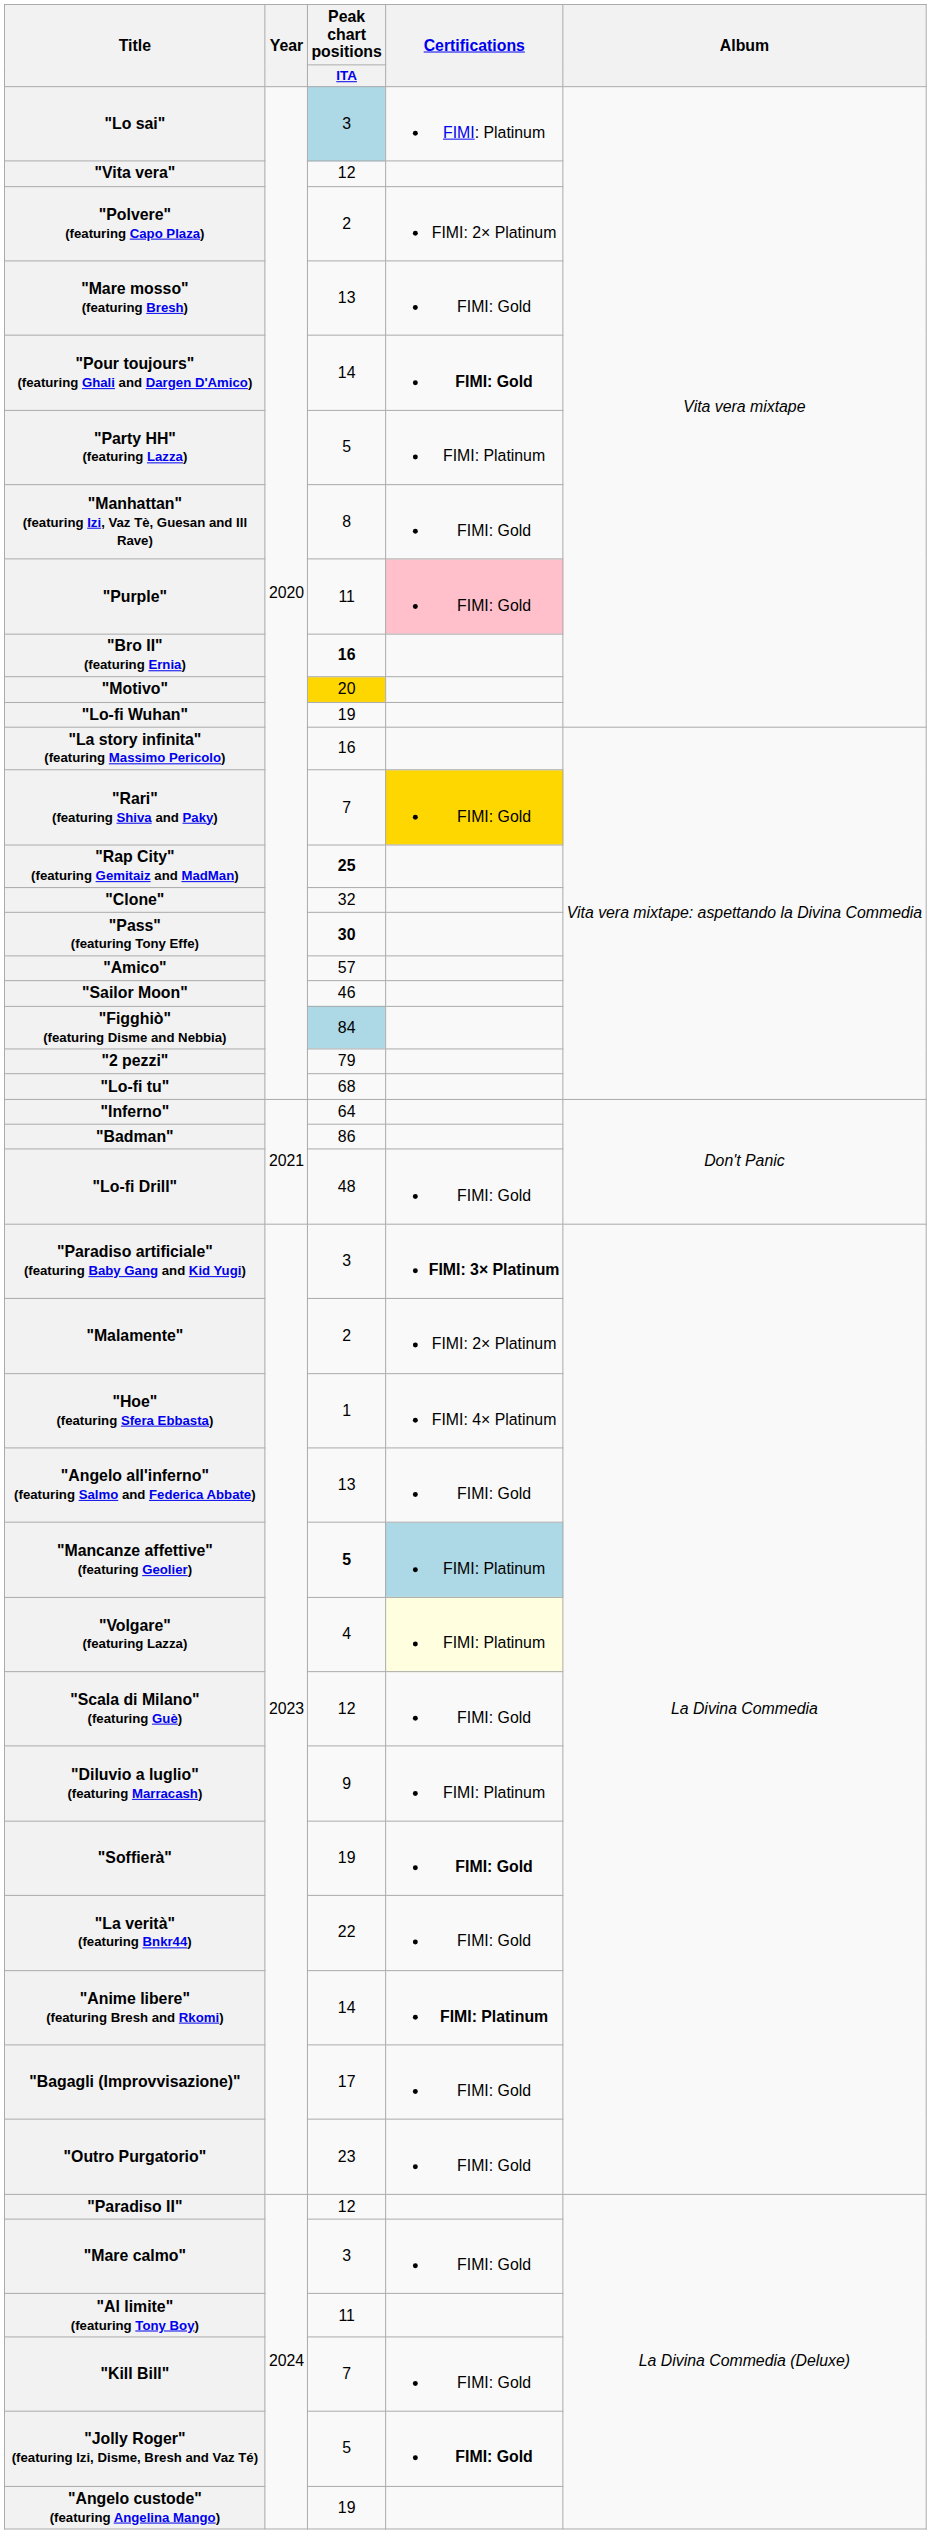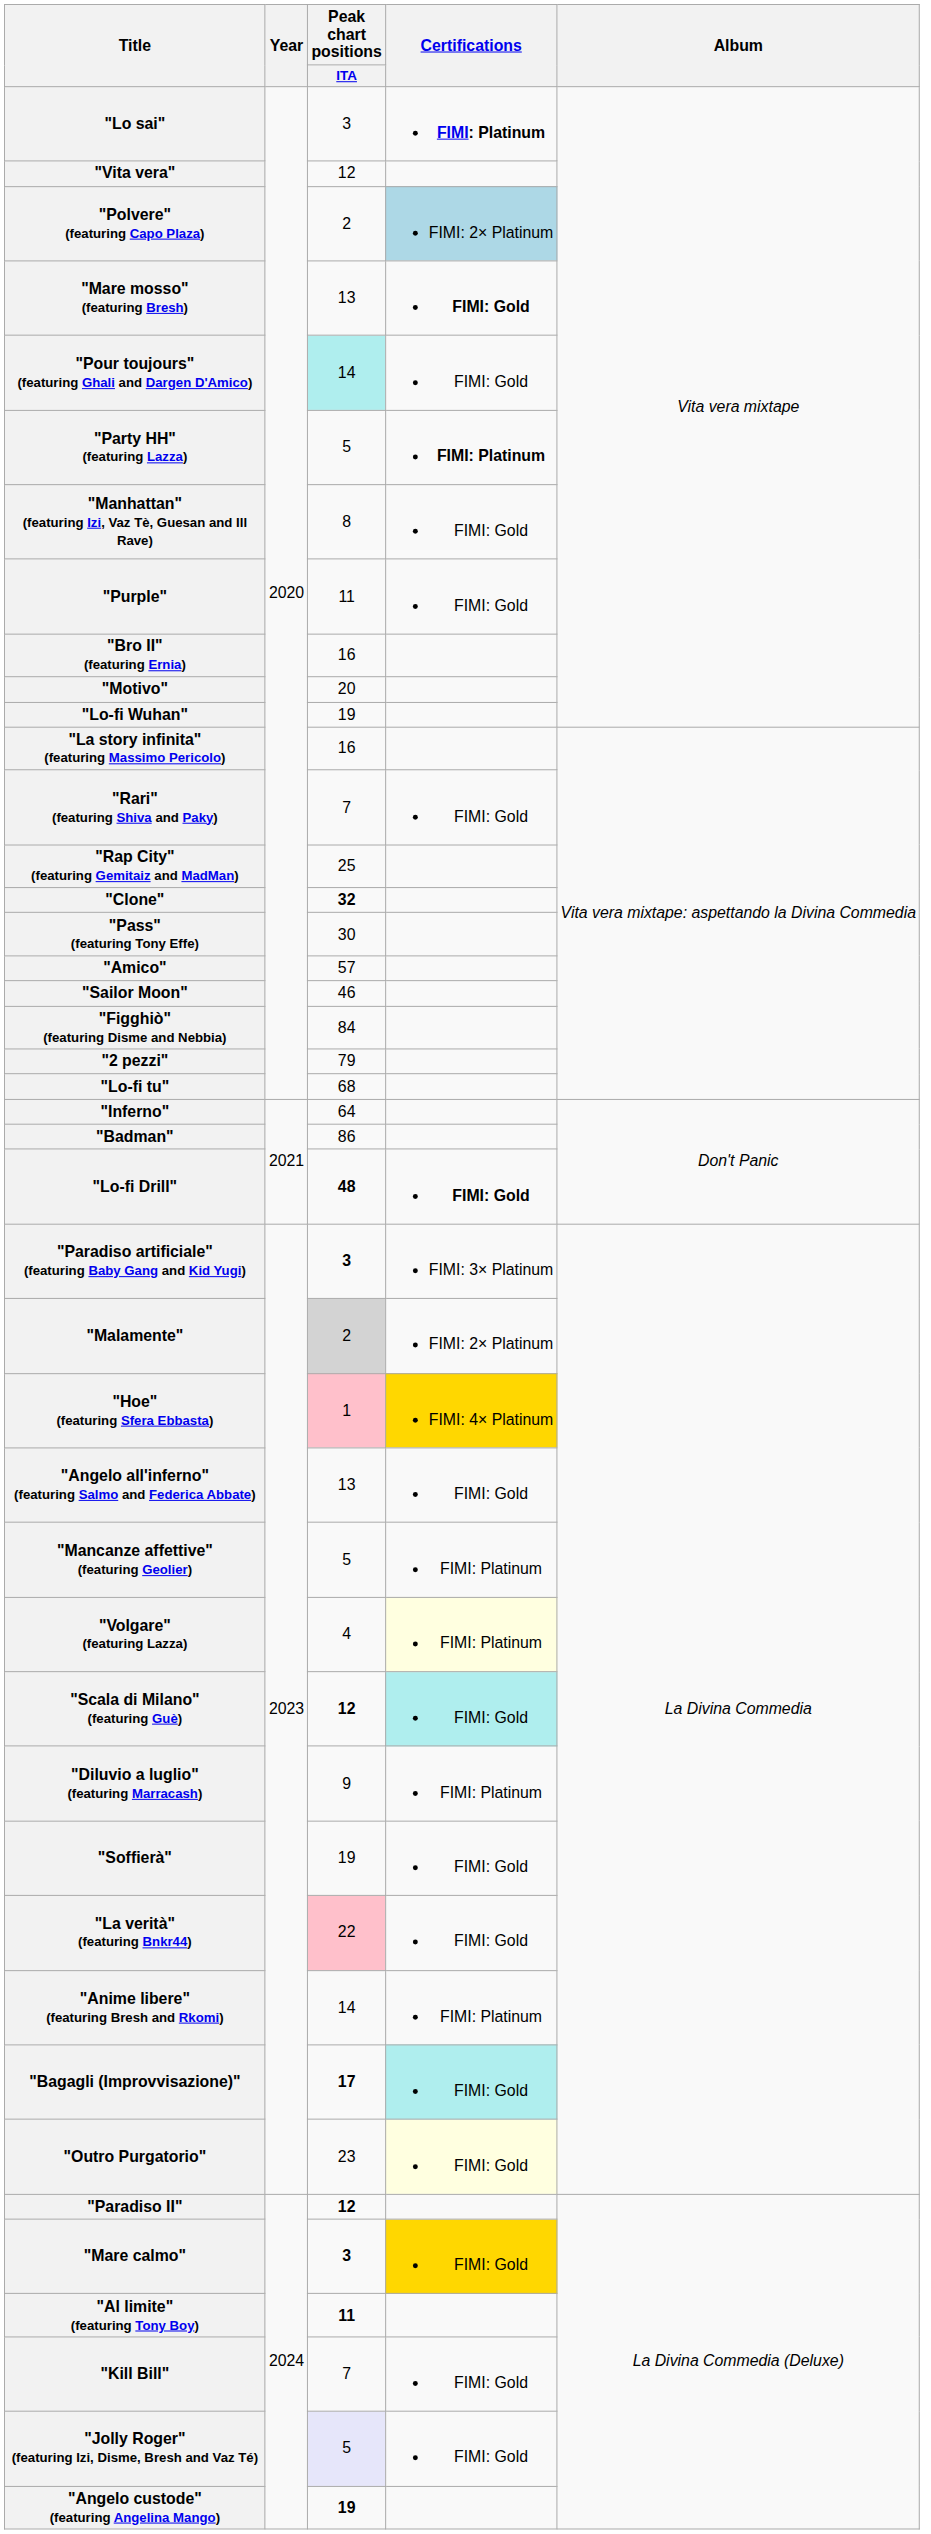(347, 123) lightblue background -> (347, 123) no background
(474, 133) normal -> (471, 133) bold
(474, 232) no background -> (471, 232) lightblue background
(474, 307) normal -> (471, 307) bold
(347, 372) no background -> (347, 372) paleturquoise background
(474, 382) bold -> (471, 382) normal
(474, 456) normal -> (471, 456) bold
(474, 606) pink background -> (471, 606) no background
(347, 655) bold -> (347, 655) normal
(347, 689) gold background -> (347, 689) no background
(474, 816) gold background -> (471, 816) no background
(347, 866) bold -> (347, 866) normal
(347, 900) normal -> (347, 900) bold
(347, 934) bold -> (347, 934) normal
(347, 1027) lightblue background -> (347, 1027) no background
(347, 1186) normal -> (347, 1186) bold
(474, 1196) normal -> (471, 1196) bold
(347, 1261) normal -> (347, 1261) bold
(474, 1270) bold -> (471, 1270) normal
(347, 1335) no background -> (347, 1335) lightgrey background
(347, 1410) no background -> (347, 1410) pink background
(474, 1419) no background -> (471, 1419) gold background
(347, 1559) bold -> (347, 1559) normal
(474, 1569) lightblue background -> (471, 1569) no background
(347, 1709) normal -> (347, 1709) bold
(474, 1718) no background -> (471, 1718) paleturquoise background
(474, 1867) bold -> (471, 1867) normal
(347, 1932) no background -> (347, 1932) pink background
(474, 2016) bold -> (471, 2016) normal
(347, 2082) normal -> (347, 2082) bold
(474, 2091) no background -> (471, 2091) paleturquoise background
(474, 2166) no background -> (471, 2166) lightyellow background
(347, 2206) normal -> (347, 2206) bold
(347, 2256) normal -> (347, 2256) bold
(474, 2265) no background -> (471, 2265) gold background
(347, 2315) normal -> (347, 2315) bold
(347, 2448) no background -> (347, 2448) lavender background
(474, 2458) bold -> (471, 2458) normal
(347, 2507) normal -> (347, 2507) bold
